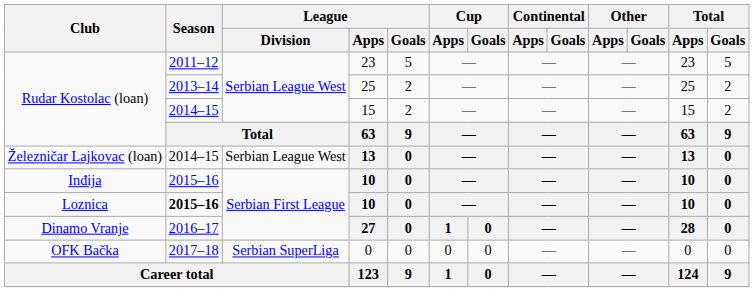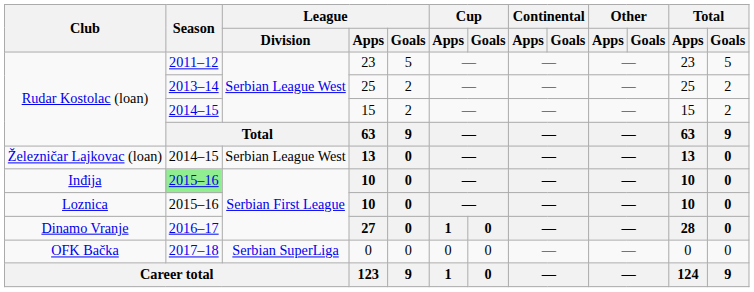(194, 181) no background -> (194, 181) lightgreen background
(194, 204) bold -> (194, 204) normal
